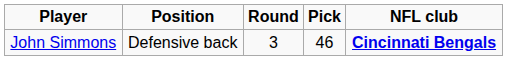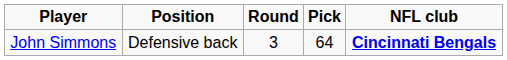(324, 42) 46 -> (324, 42) 64
